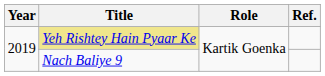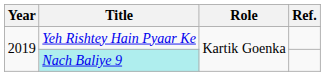(119, 37) khaki background -> (119, 37) no background
(82, 60) no background -> (82, 60) paleturquoise background
